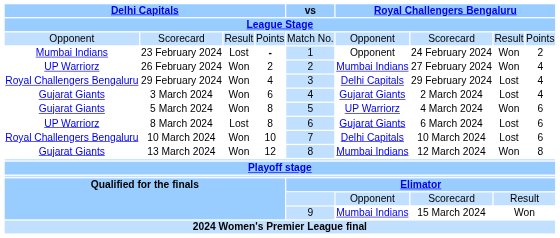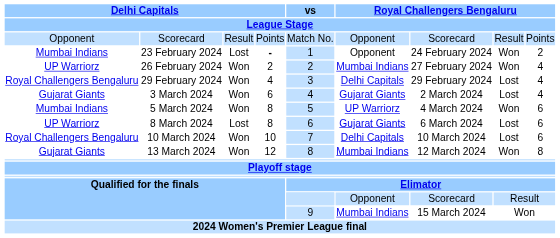(72, 109) Gujarat Giants -> (72, 109) Mumbai Indians
